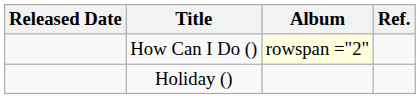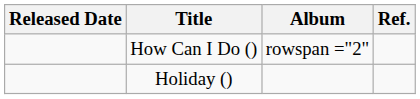(317, 49) lightyellow background -> (317, 49) no background
